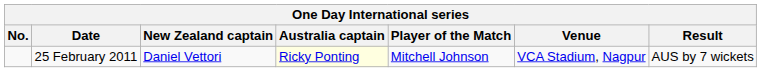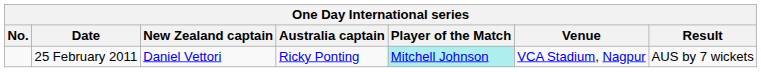(319, 56) lightyellow background -> (319, 56) no background
(440, 56) no background -> (440, 56) paleturquoise background
